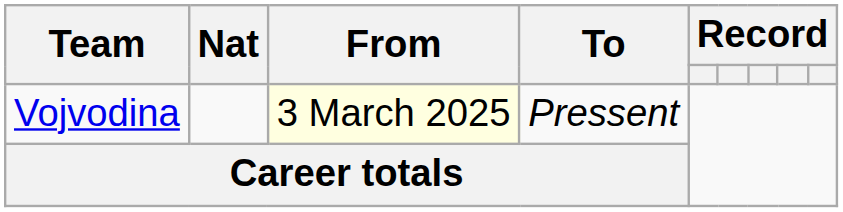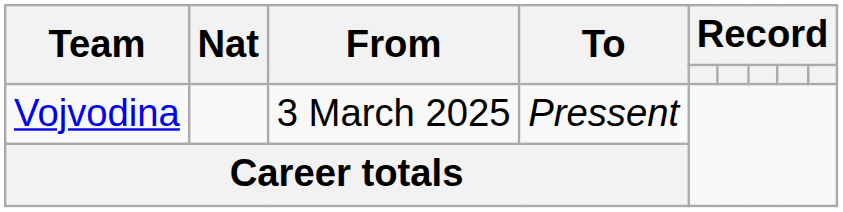(394, 113) lightyellow background -> (394, 113) no background
